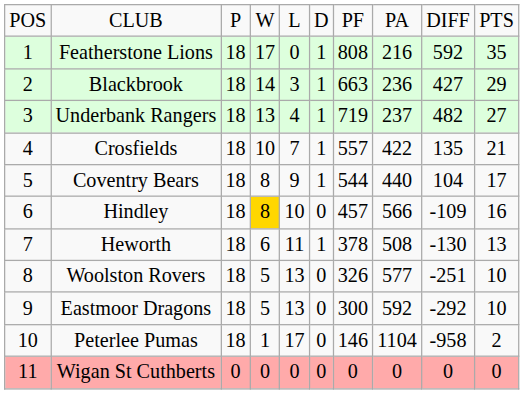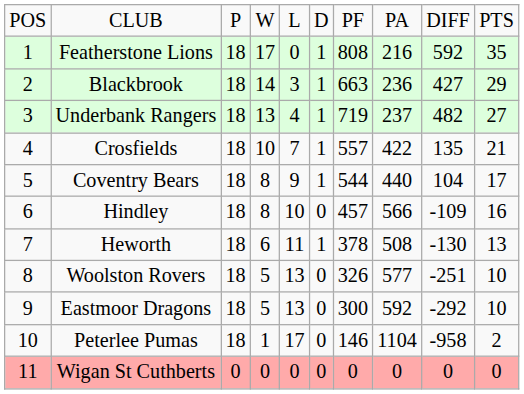(265, 212) gold background -> (265, 212) no background
